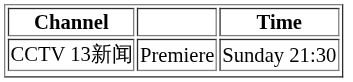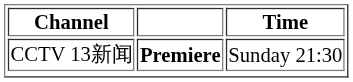(177, 54) normal -> (180, 54) bold
